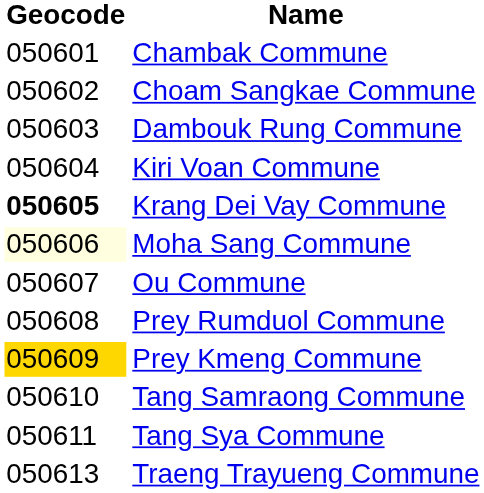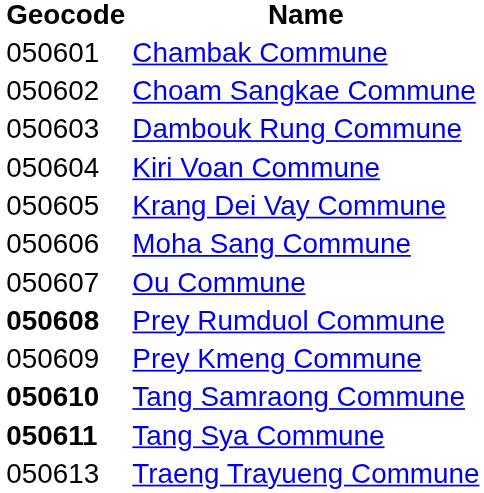(53, 205) bold -> (53, 205) normal
(53, 244) lightyellow background -> (53, 244) no background
(53, 320) normal -> (53, 320) bold
(53, 359) gold background -> (53, 359) no background
(53, 397) normal -> (53, 397) bold
(52, 435) normal -> (52, 435) bold
